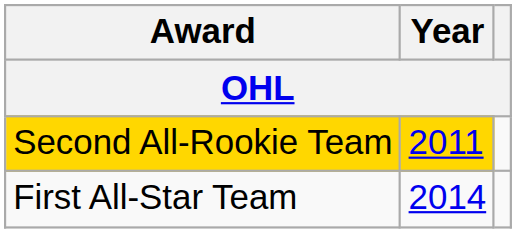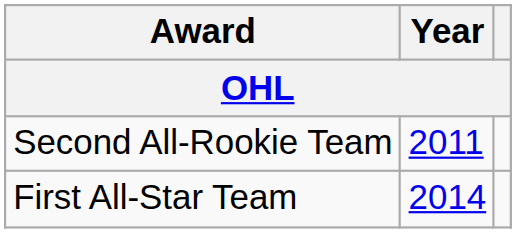(203, 142) gold background -> (203, 142) no background
(446, 142) gold background -> (446, 142) no background
